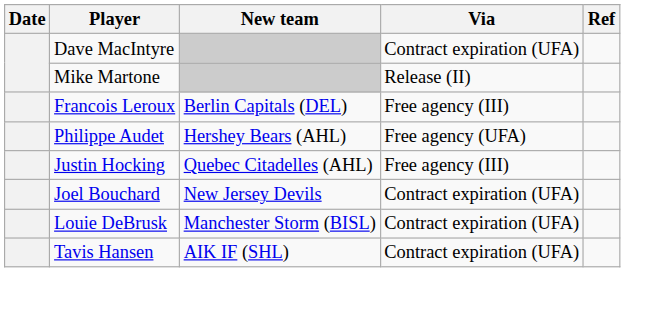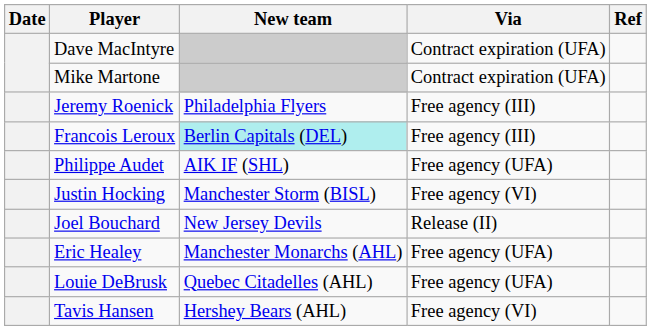(427, 77) Release (II) -> (508, 77) Contract expiration (UFA)
+ row: (114, 106)
(265, 106) no background -> (265, 135) paleturquoise background
(265, 135) Hershey Bears (AHL) -> (236, 164) AIK IF (SHL)
(278, 164) Quebec Citadelles (AHL) -> (280, 194) Manchester Storm (BISL)
(447, 164) Free agency (III) -> (474, 194) Free agency (VI)
(482, 194) Contract expiration (UFA) -> (454, 223) Release (II)
+ row: (98, 252)
(280, 223) Manchester Storm (BISL) -> (278, 281) Quebec Citadelles (AHL)
(482, 223) Contract expiration (UFA) -> (482, 281) Free agency (UFA)
(236, 252) AIK IF (SHL) -> (265, 310) Hershey Bears (AHL)
(482, 252) Contract expiration (UFA) -> (474, 310) Free agency (VI)
